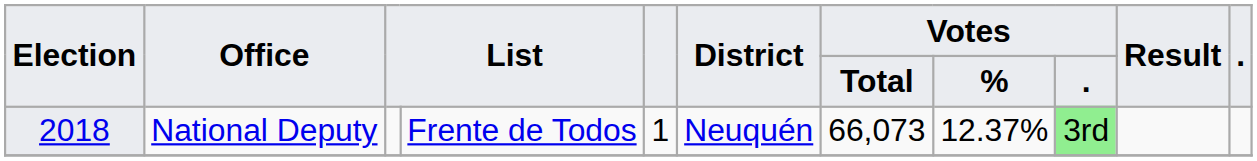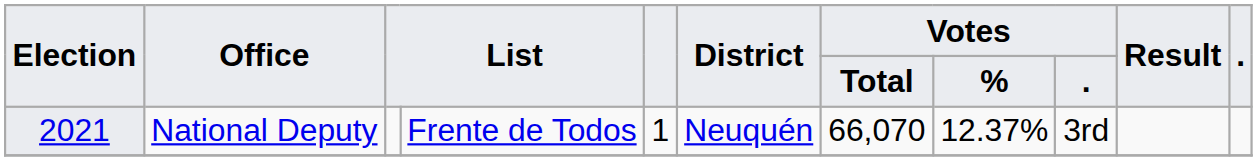(74, 131) 2018 -> (74, 131) 2021
(877, 131) 66,073 -> (877, 131) 66,070
(1086, 131) lightgreen background -> (1086, 131) no background
